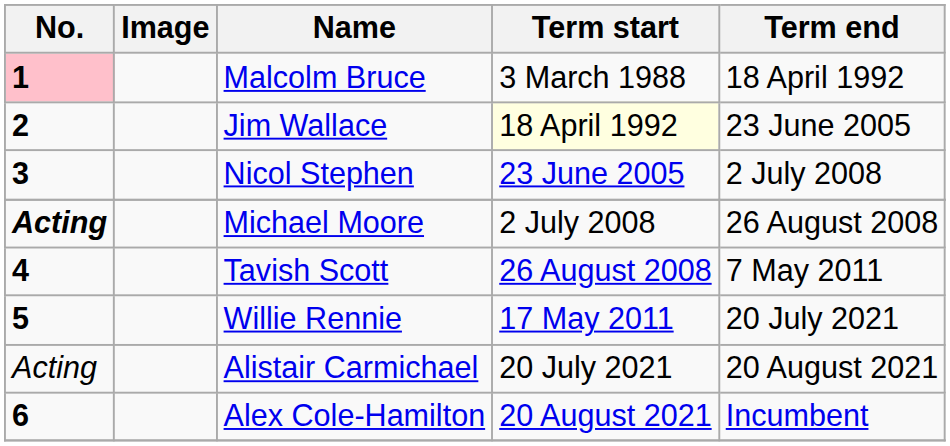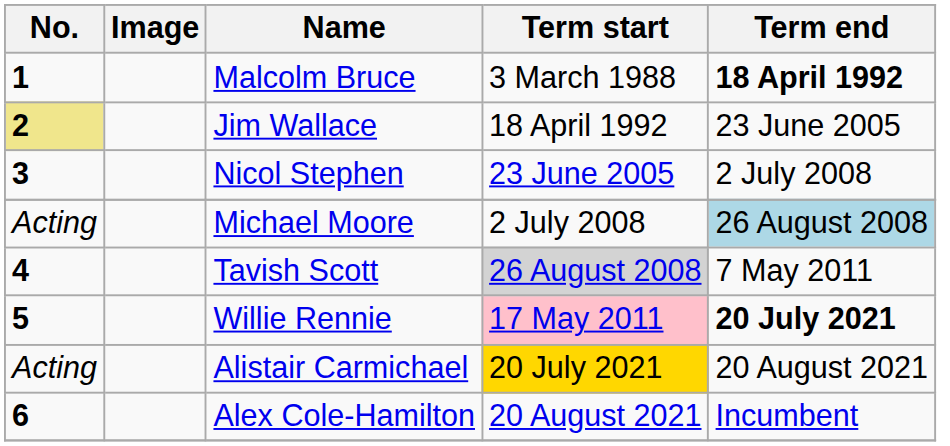(21, 77) pink background -> (21, 77) no background
(815, 77) normal -> (809, 77) bold
(21, 125) no background -> (21, 125) khaki background
(588, 125) lightyellow background -> (578, 125) no background
(60, 222) bold -> (54, 222) normal
(832, 222) no background -> (822, 222) lightblue background
(605, 271) no background -> (595, 271) lightgrey background
(586, 319) no background -> (576, 319) pink background
(812, 319) normal -> (806, 319) bold
(586, 367) no background -> (576, 367) gold background
